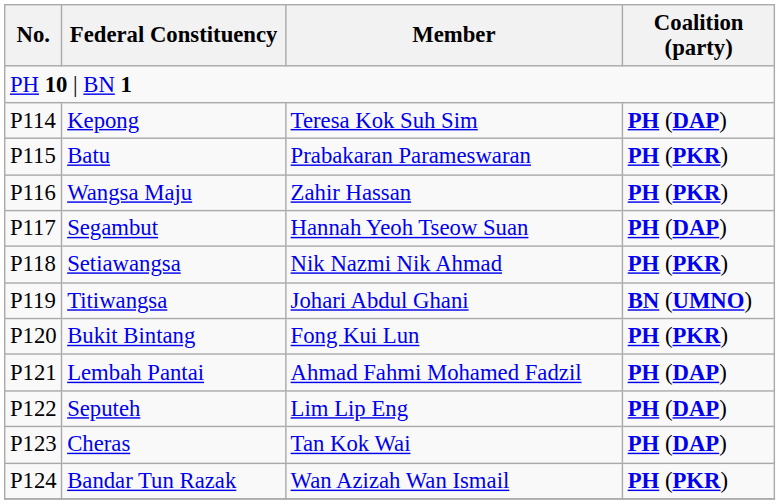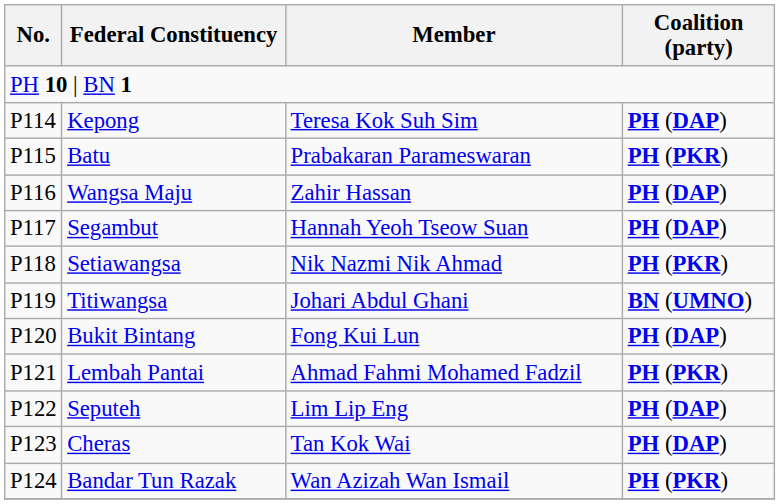(678, 192) PH (PKR) -> (677, 192) PH (DAP)
(678, 336) PH (PKR) -> (677, 336) PH (DAP)
(677, 372) PH (DAP) -> (678, 372) PH (PKR)
